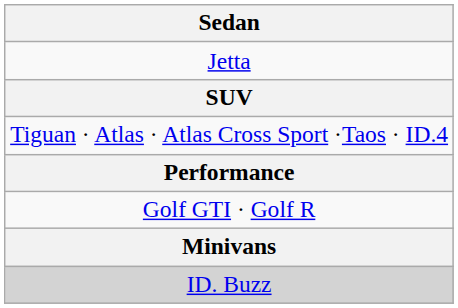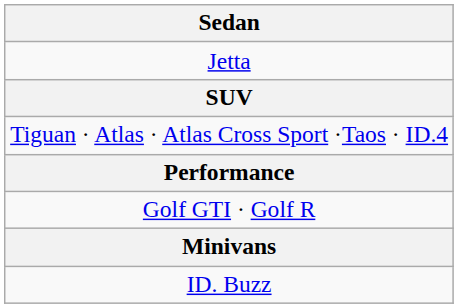(229, 284) lightgrey background -> (229, 284) no background
